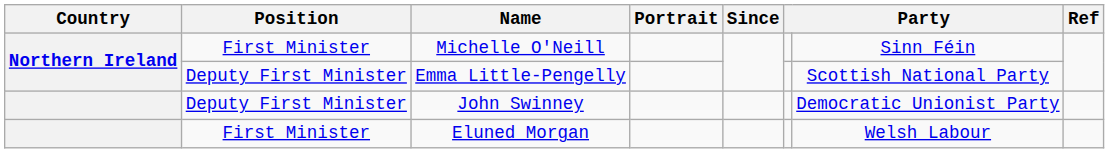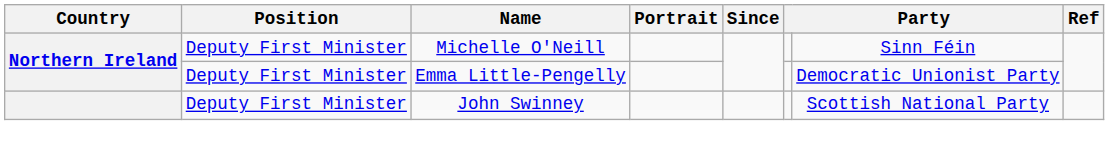(296, 48) First Minister -> (296, 48) Deputy First Minister
(928, 76) Scottish National Party -> (928, 76) Democratic Unionist Party
(928, 105) Democratic Unionist Party -> (928, 105) Scottish National Party
- row: (521, 133)
